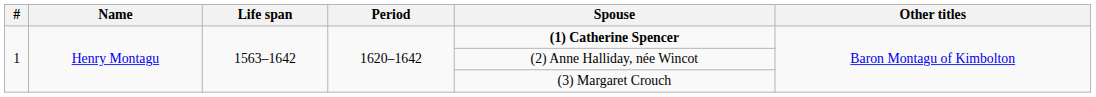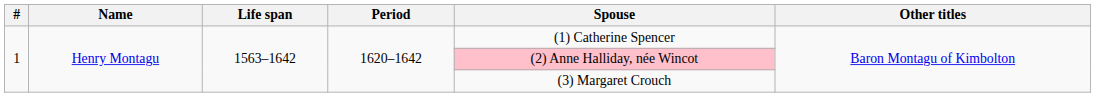(614, 37) bold -> (614, 37) normal
(614, 59) no background -> (614, 59) pink background
